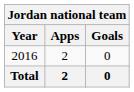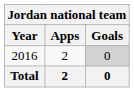(107, 55) no background -> (107, 55) lightgrey background
